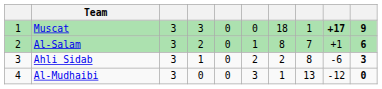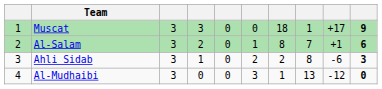(336, 28) bold -> (336, 28) normal
